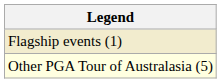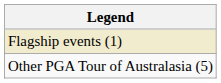(110, 66) lightyellow background -> (110, 66) no background
